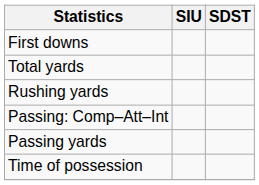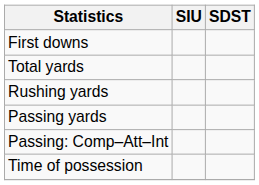rows swapped: (57, 141) <-> (88, 117)
